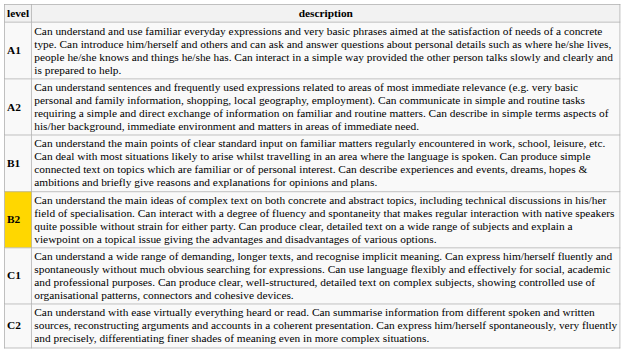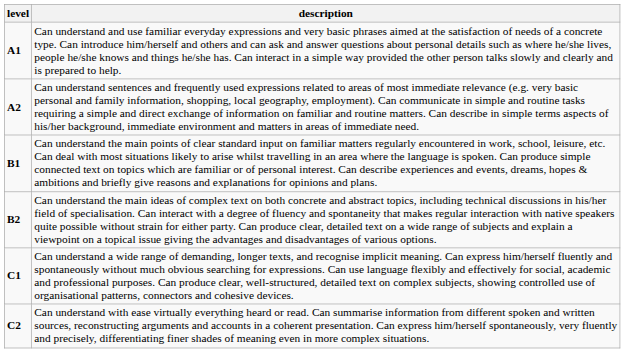(14, 219) gold background -> (14, 219) no background
